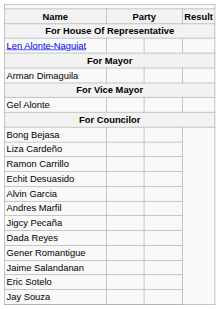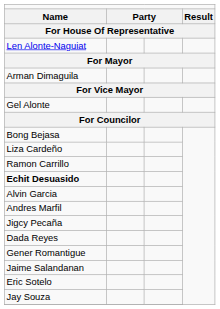(40, 179) normal -> (43, 179) bold
